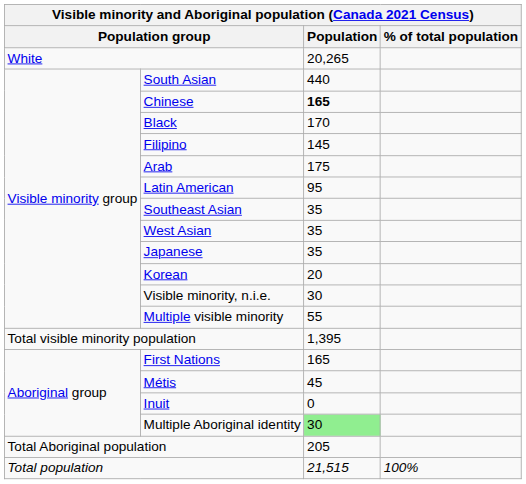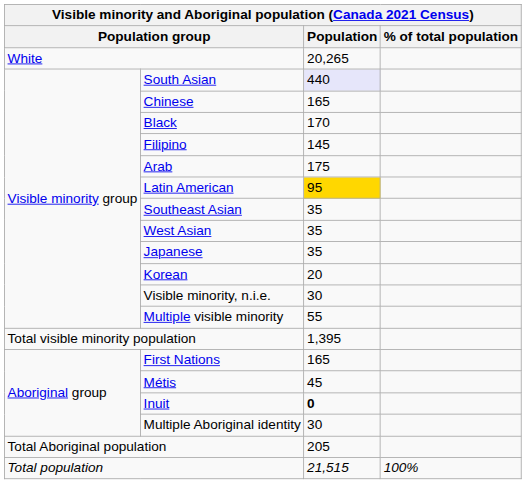(318, 79) no background -> (318, 79) lavender background
(318, 101) bold -> (318, 101) normal
(315, 187) no background -> (315, 187) gold background
(311, 403) normal -> (311, 403) bold
(315, 425) lightgreen background -> (315, 425) no background
